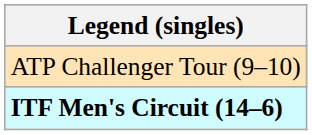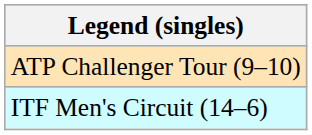(147, 107) bold -> (139, 107) normal
